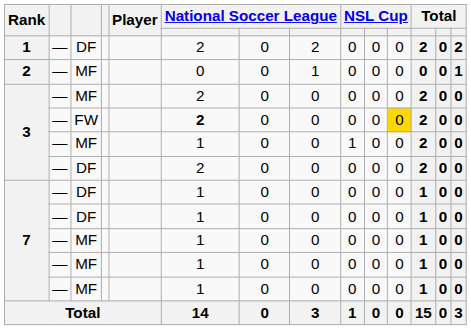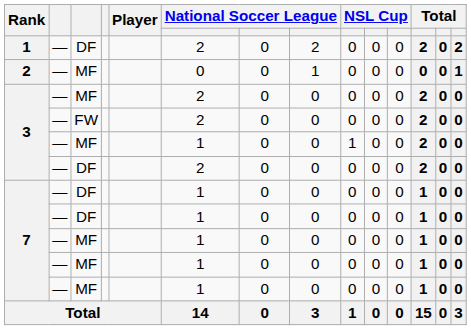(200, 119) bold -> (200, 119) normal
(400, 119) gold background -> (400, 119) no background
